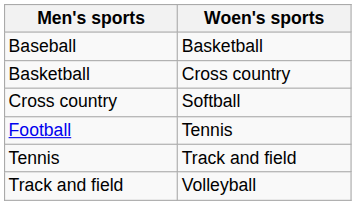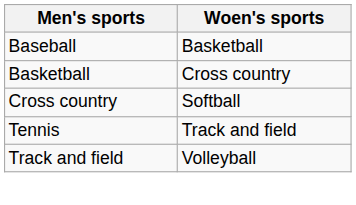- row: (40, 130)
